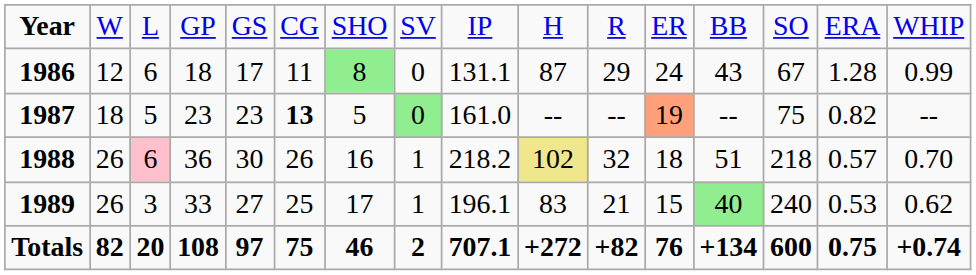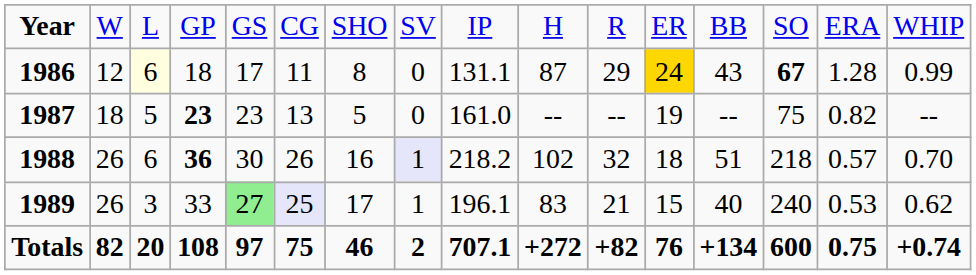(150, 70) no background -> (150, 70) lightyellow background
(360, 70) lightgreen background -> (360, 70) no background
(669, 70) no background -> (669, 70) gold background
(791, 70) normal -> (791, 70) bold
(198, 114) normal -> (198, 114) bold
(300, 114) bold -> (300, 114) normal
(418, 114) lightgreen background -> (418, 114) no background
(669, 114) lightsalmon background -> (669, 114) no background
(150, 159) pink background -> (150, 159) no background
(198, 159) normal -> (198, 159) bold
(418, 159) no background -> (418, 159) lavender background
(553, 159) khaki background -> (553, 159) no background
(250, 203) no background -> (250, 203) lightgreen background
(300, 203) no background -> (300, 203) lavender background
(728, 203) lightgreen background -> (728, 203) no background
